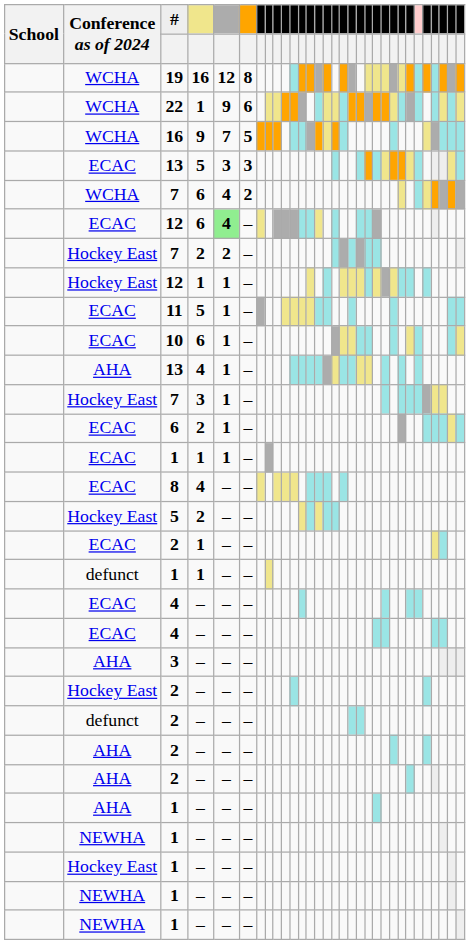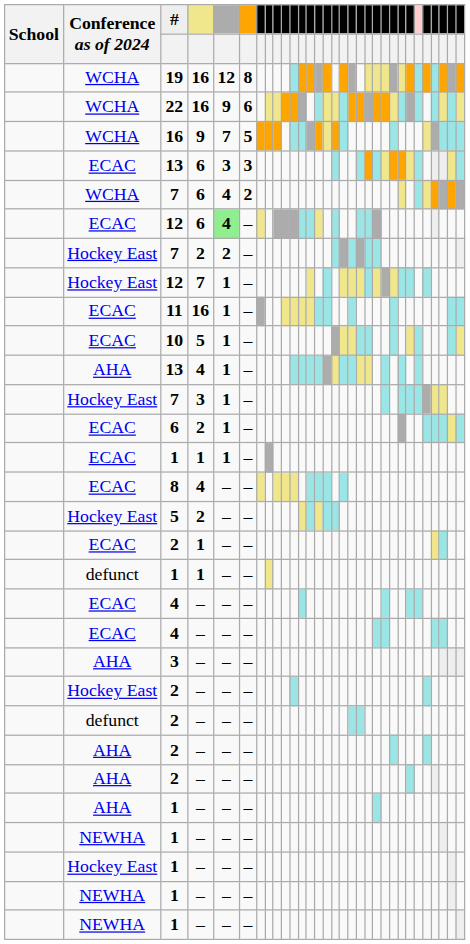(200, 107) 1 -> (200, 107) 16
(200, 165) 5 -> (200, 165) 6
(200, 282) 1 -> (200, 282) 7
(200, 311) 5 -> (200, 311) 16
(200, 340) 6 -> (200, 340) 5
